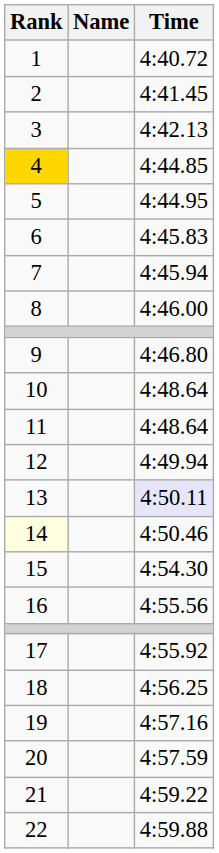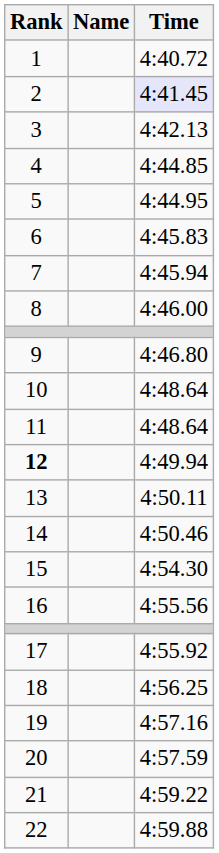(174, 93) no background -> (174, 93) lavender background
(36, 165) gold background -> (36, 165) no background
(36, 462) normal -> (36, 462) bold
(174, 497) lavender background -> (174, 497) no background
(36, 533) lightyellow background -> (36, 533) no background
